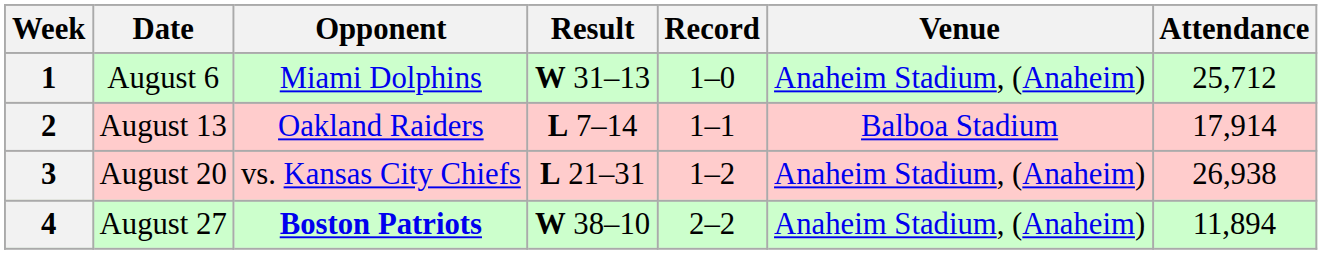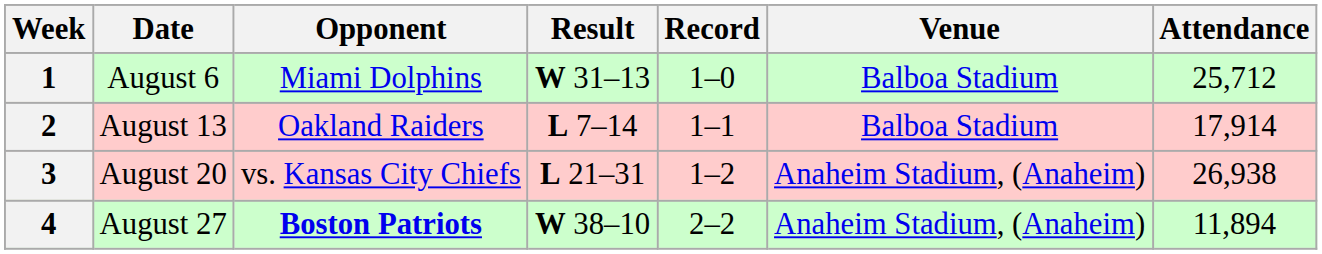(960, 77) Anaheim Stadium, (Anaheim) -> (960, 77) Balboa Stadium
